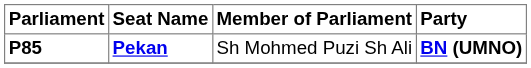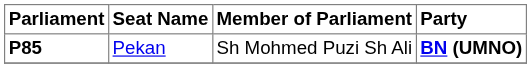(140, 48) bold -> (139, 48) normal
